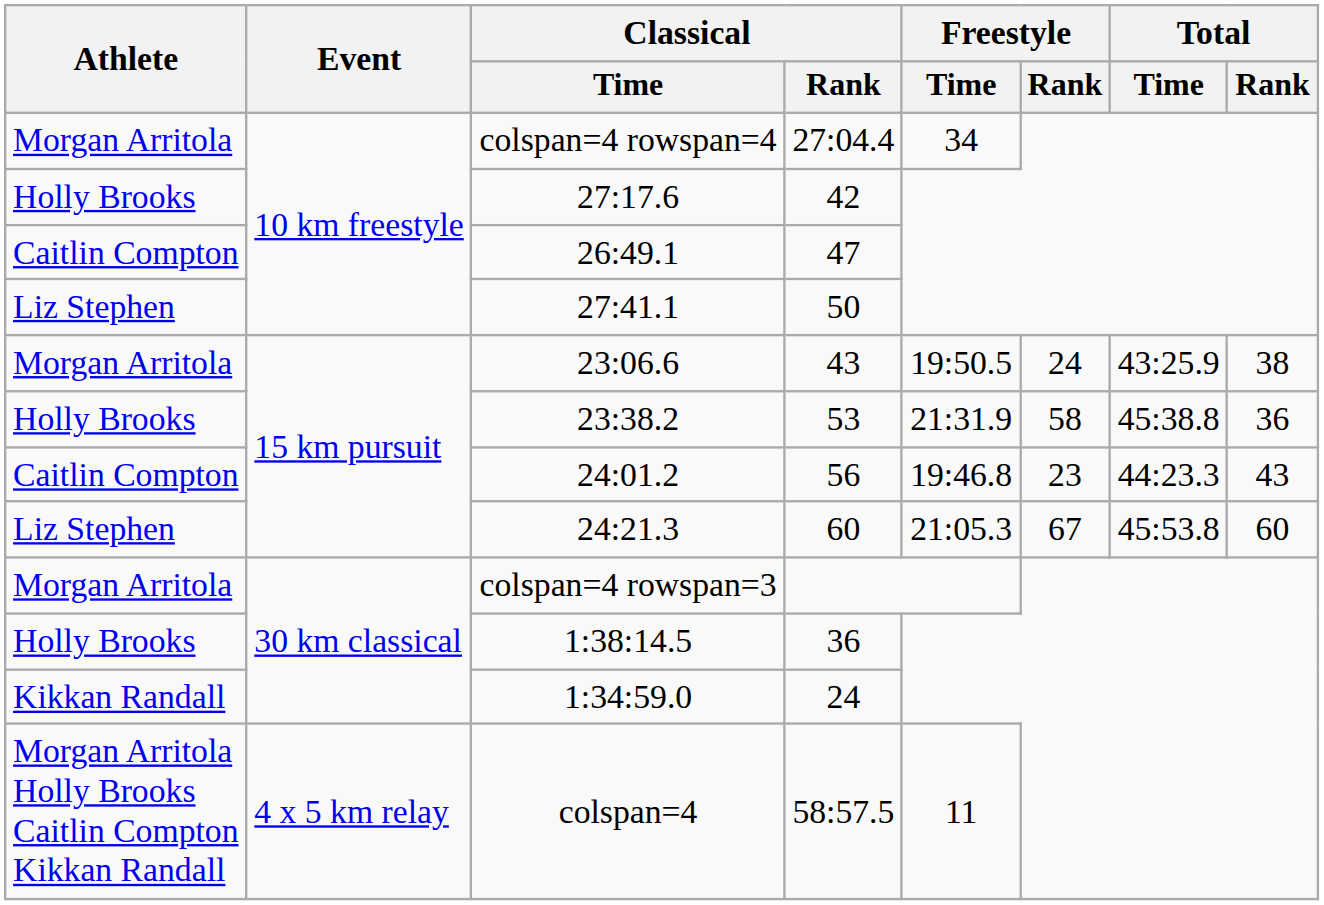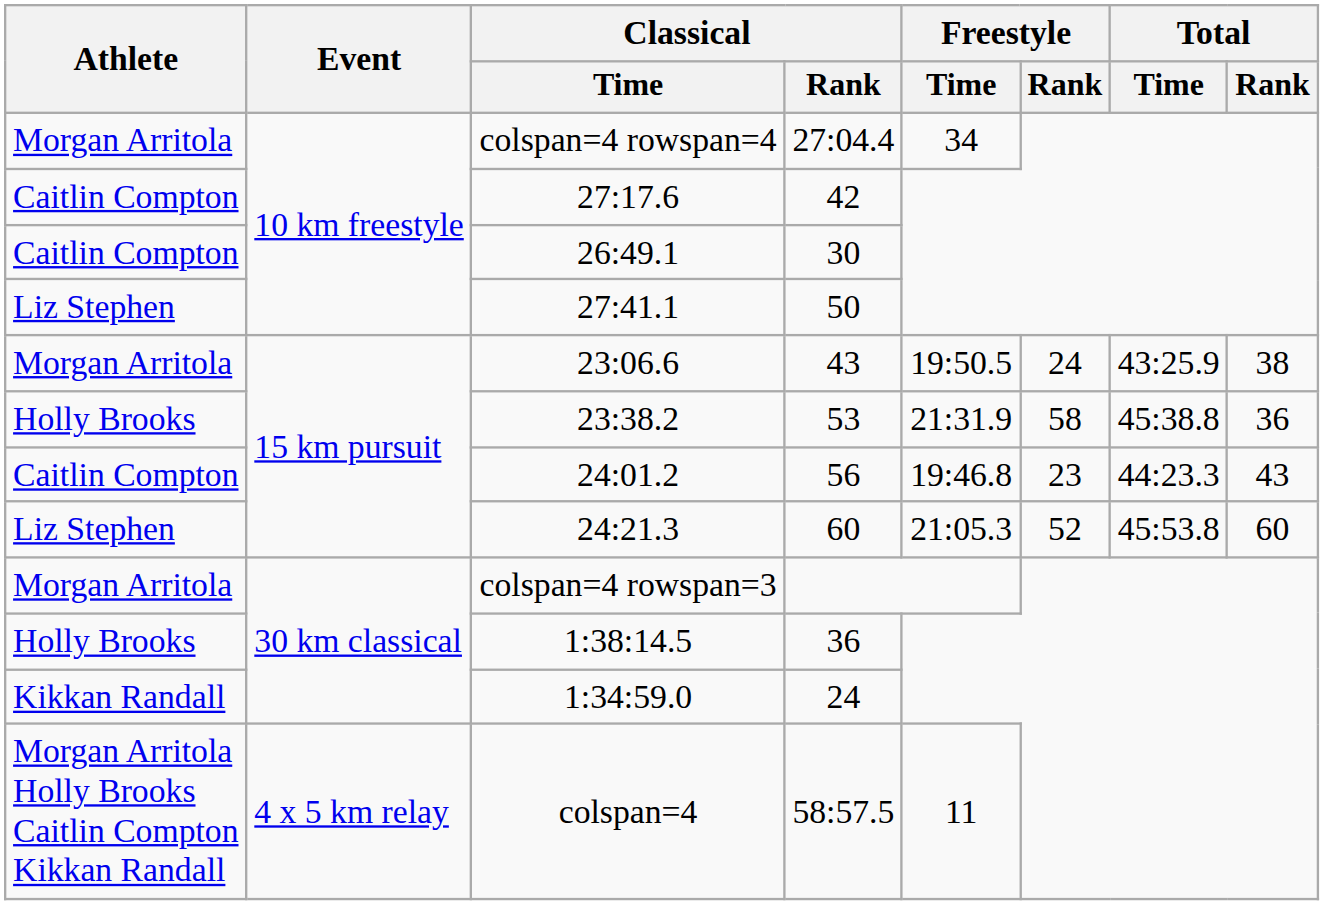(104, 196) Holly Brooks -> (126, 196) Caitlin Compton
(843, 251) 47 -> (843, 251) 30
(1065, 529) 67 -> (1065, 529) 52
